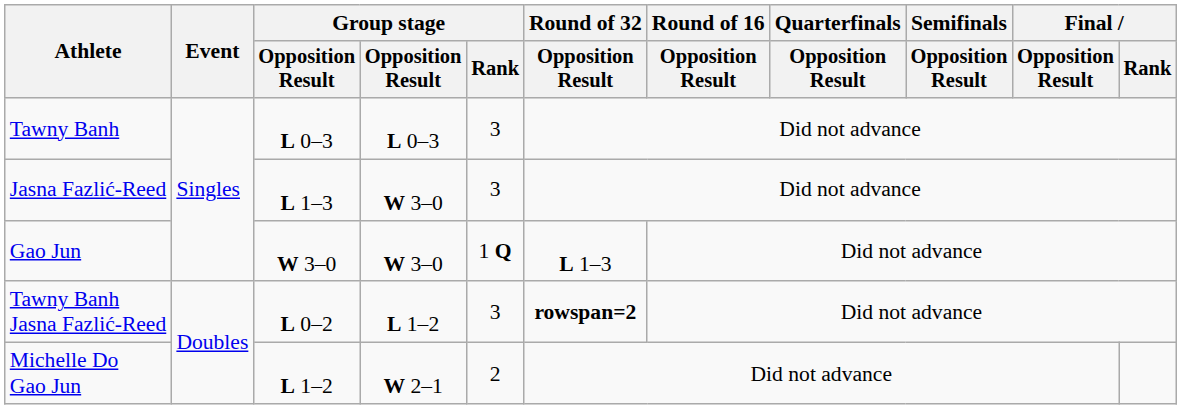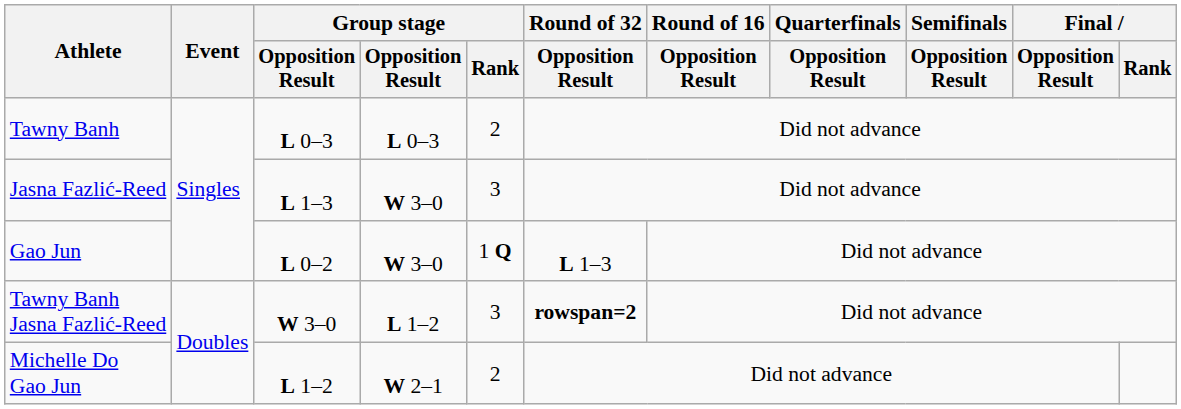(495, 128) 3 -> (495, 128) 2
(307, 263) W 3–0 -> (307, 263) L 0–2
(307, 324) L 0–2 -> (307, 324) W 3–0
